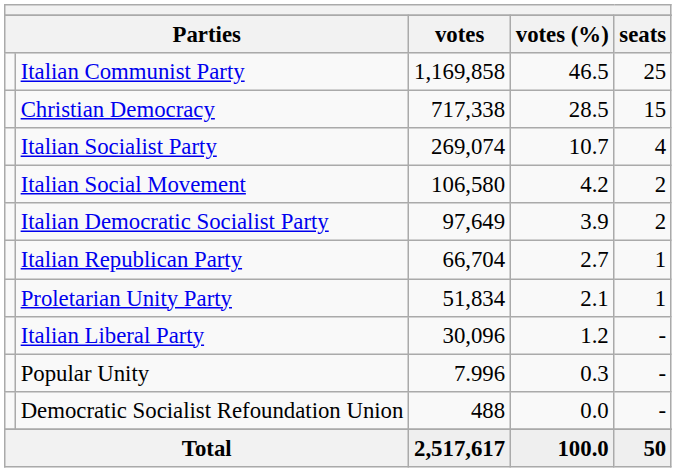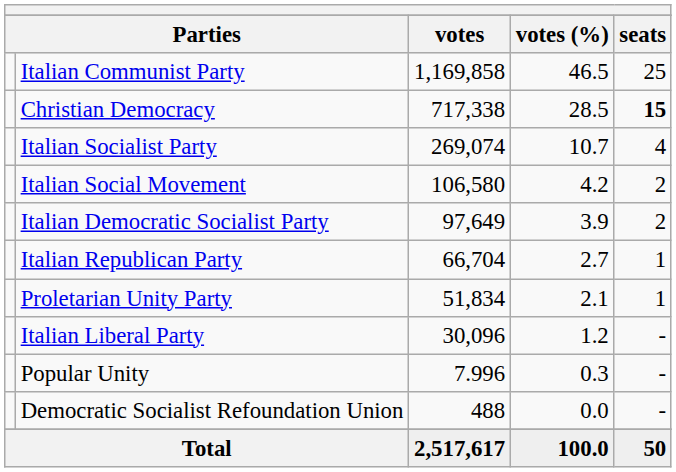(655, 109) normal -> (655, 109) bold
